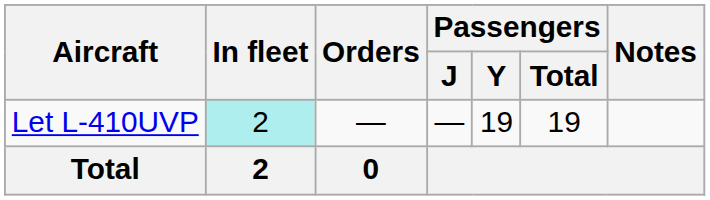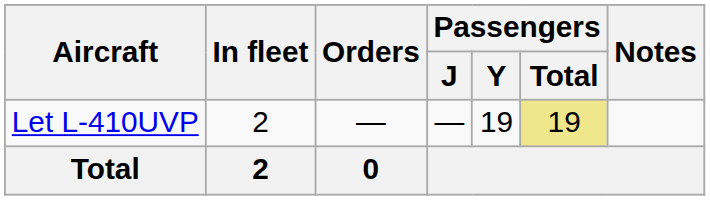(260, 122) paleturquoise background -> (260, 122) no background
(564, 122) no background -> (564, 122) khaki background
